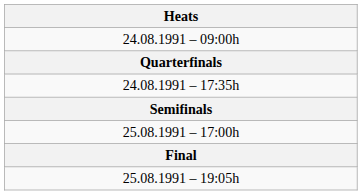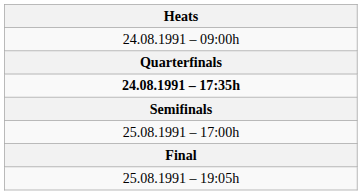(181, 85) normal -> (181, 85) bold
